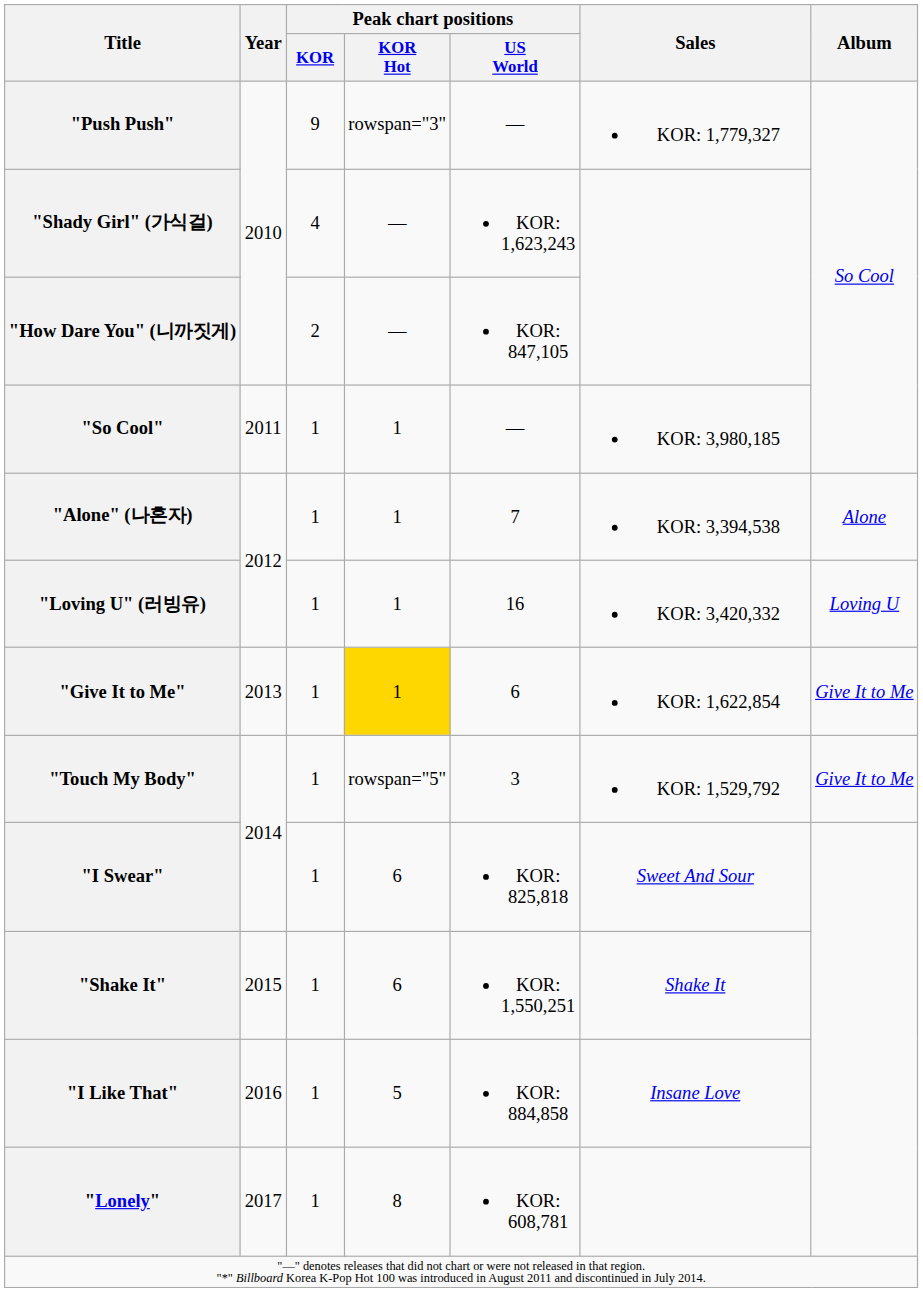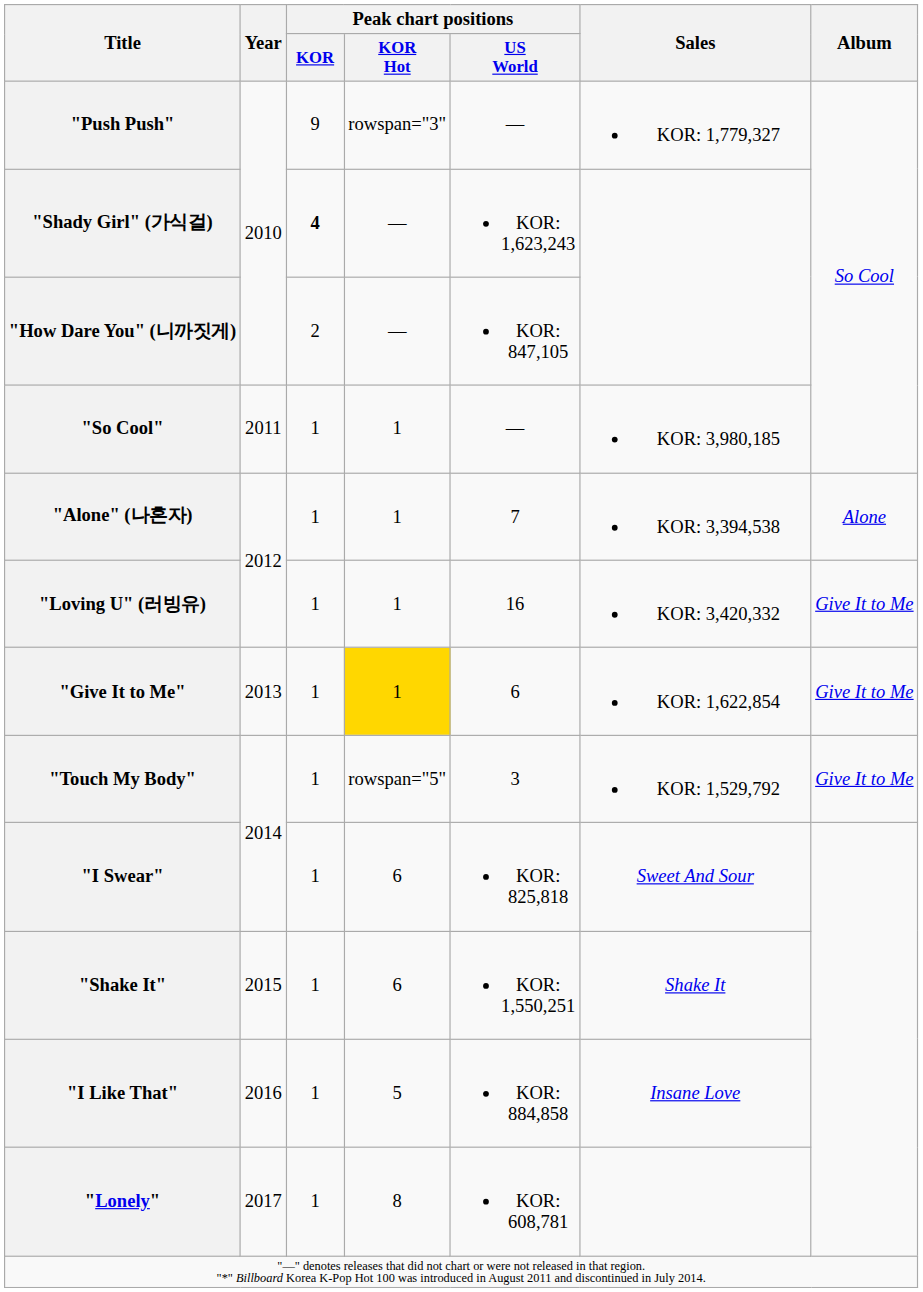(315, 222) normal -> (315, 222) bold
(864, 603) Loving U -> (864, 603) Give It to Me
